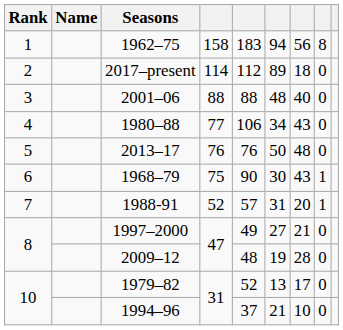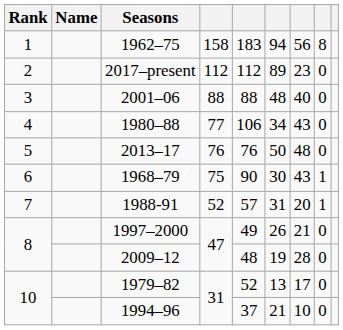(216, 71) 114 -> (216, 71) 112
(302, 71) 18 -> (302, 71) 23
(278, 230) 27 -> (278, 230) 26
